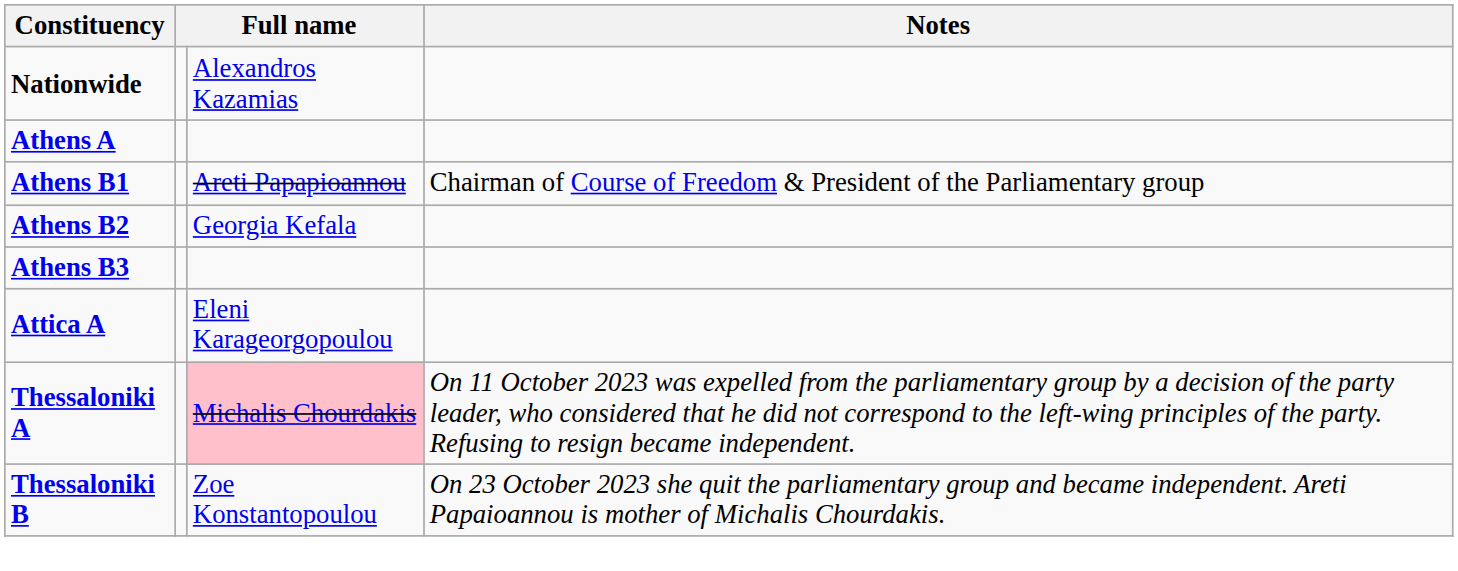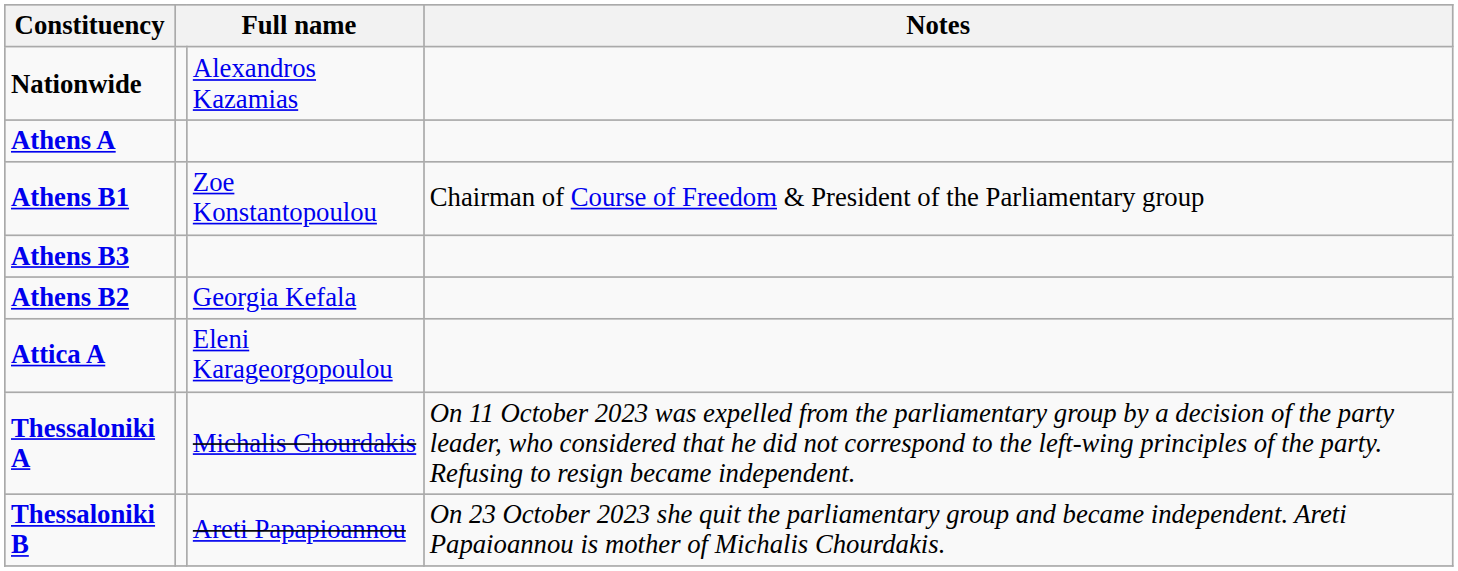(299, 182) Areti Papapioannou -> (285, 197) Zoe Konstantopoulou
rows swapped: (70, 225) <-> (70, 267)
(305, 412) pink background -> (305, 442) no background
(285, 499) Zoe Konstantopoulou -> (299, 530) Areti Papapioannou
